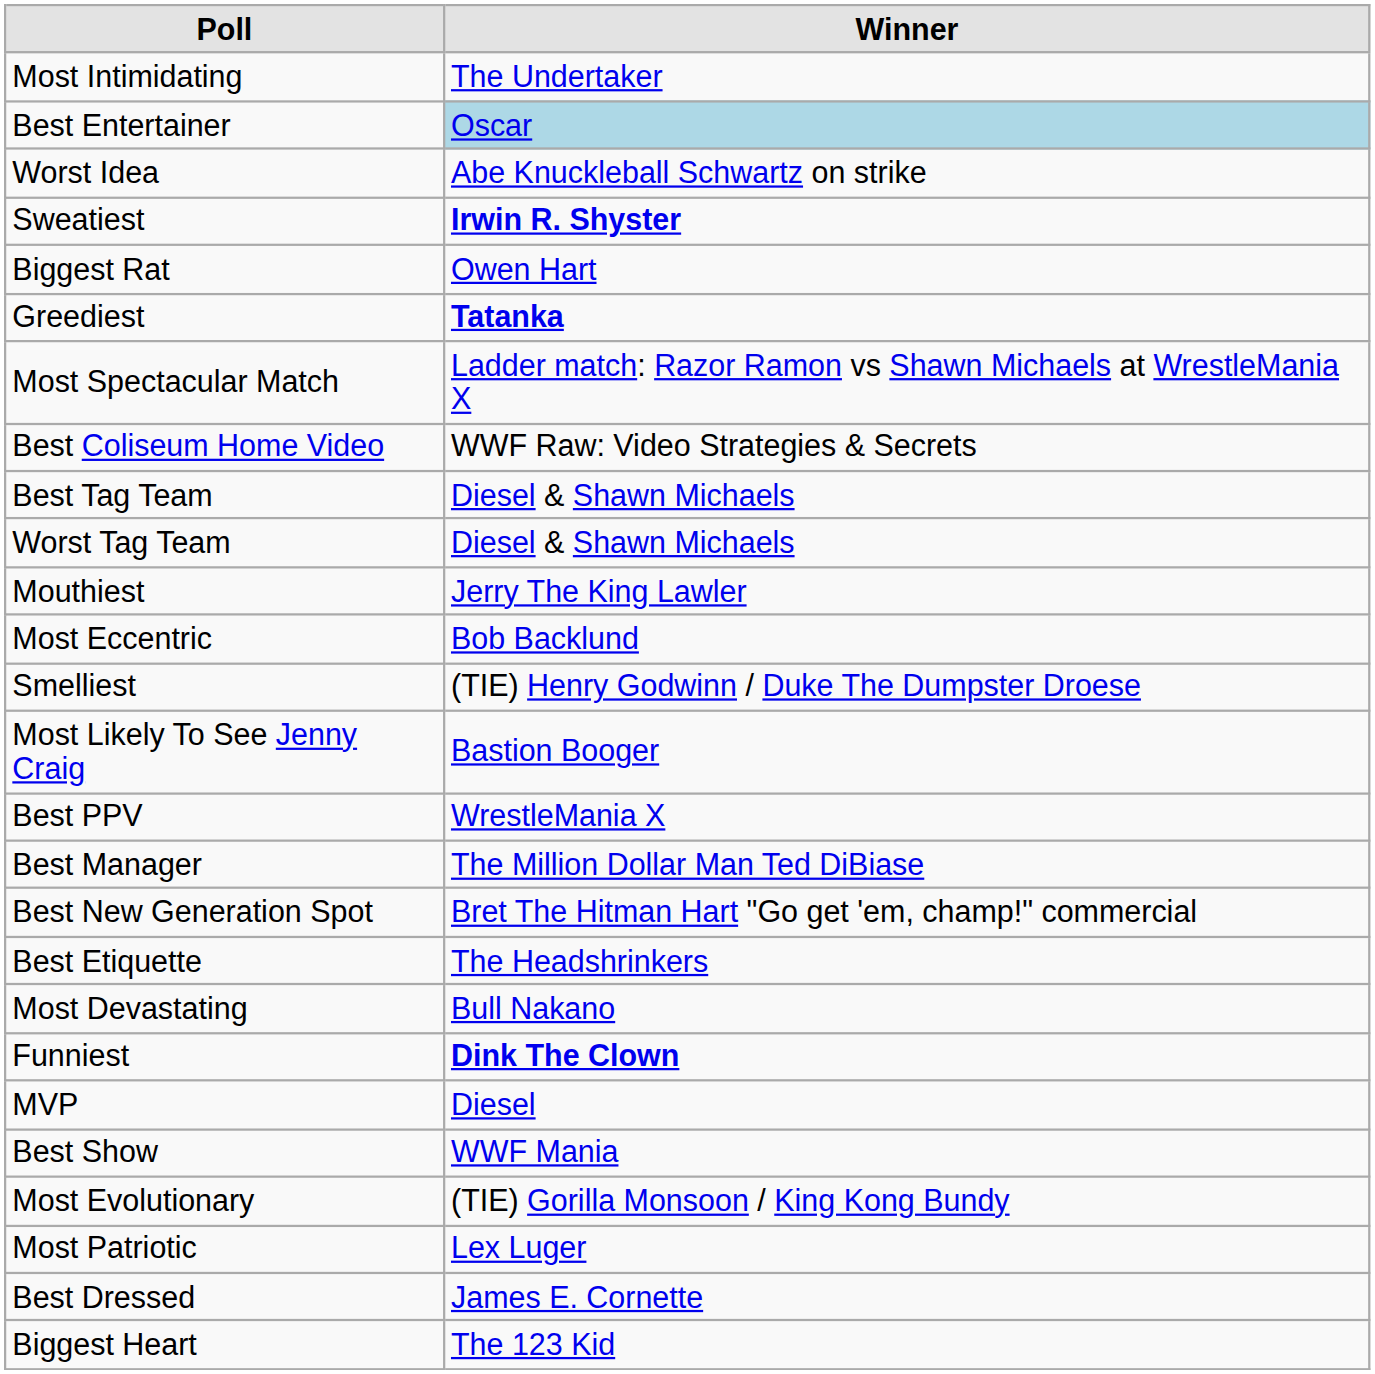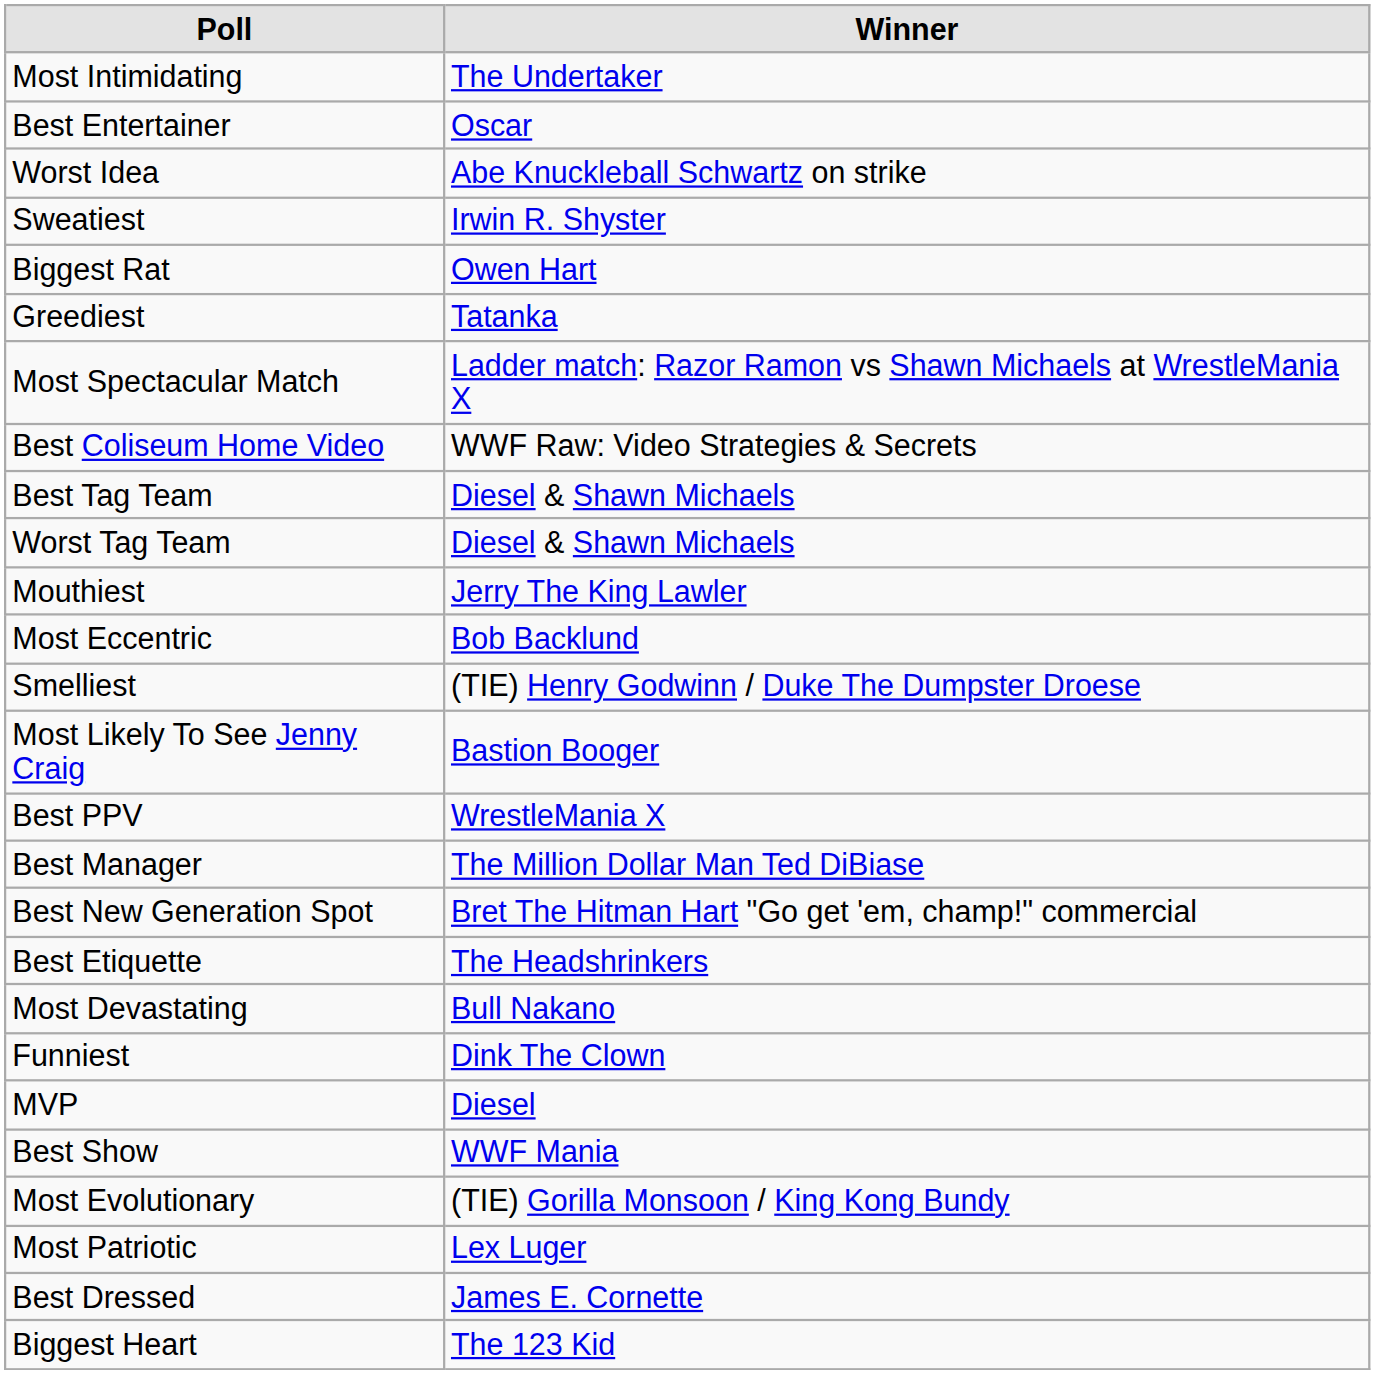(492, 125) lightblue background -> (492, 125) no background
(566, 221) bold -> (558, 221) normal
(507, 317) bold -> (504, 317) normal
(565, 1056) bold -> (558, 1056) normal
